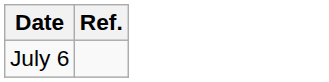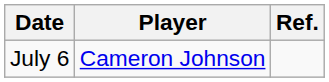+ column: (173, 22)
